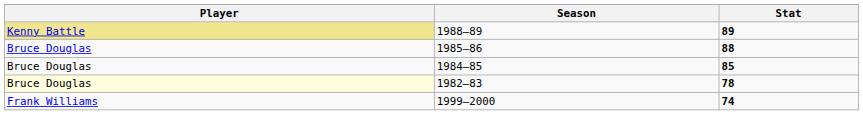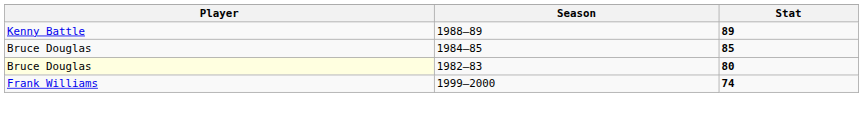(46, 31) khaki background -> (46, 31) no background
- row: (460, 48)
(728, 84) 78 -> (728, 66) 80
